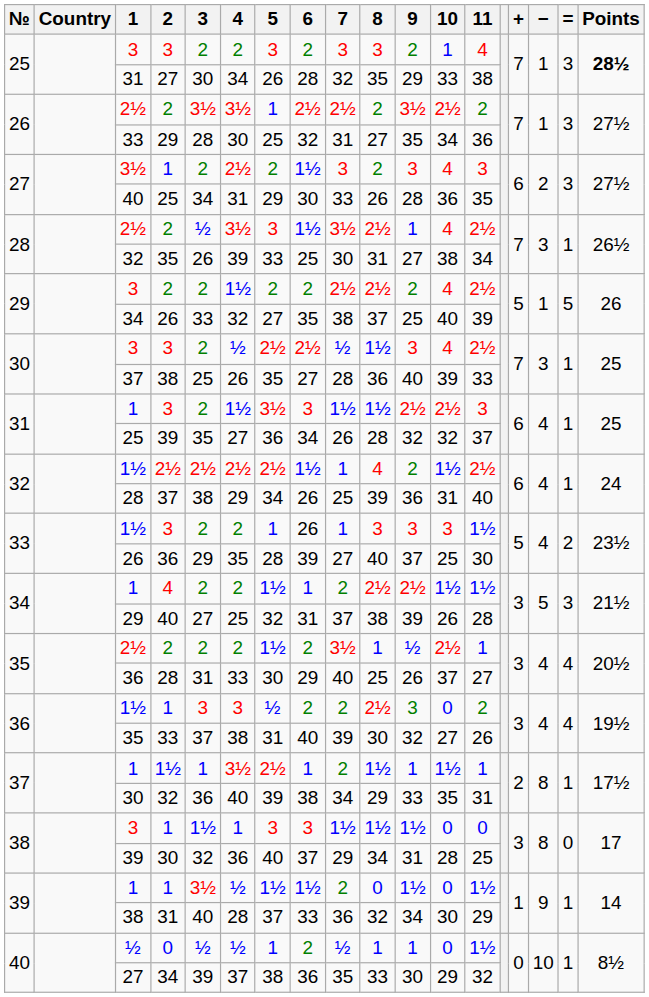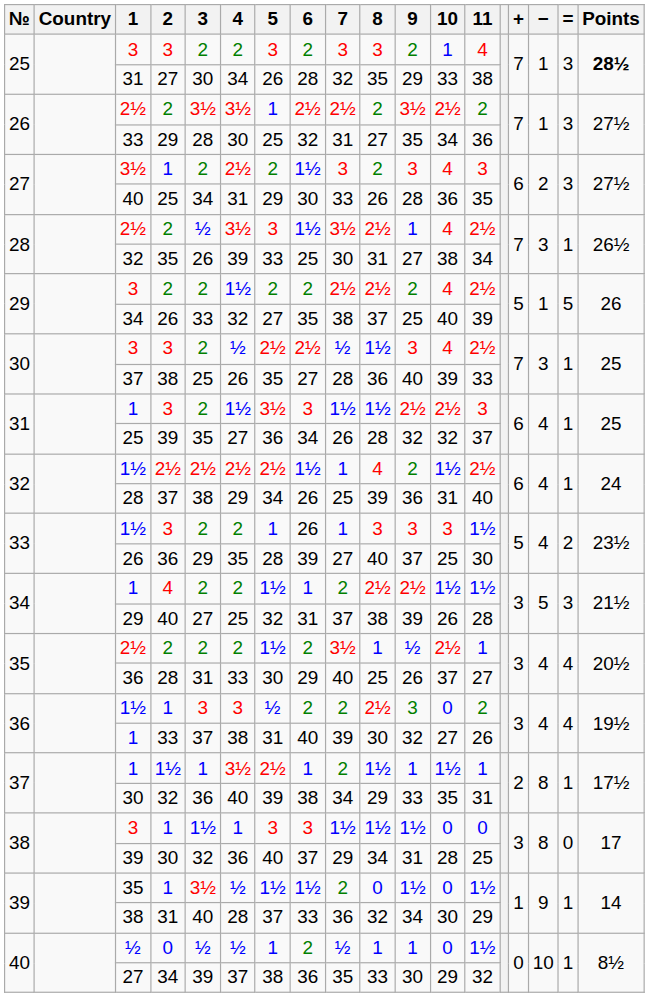(133, 738) 35 -> (133, 738) 1
(133, 887) 1 -> (133, 887) 35
